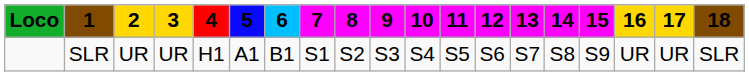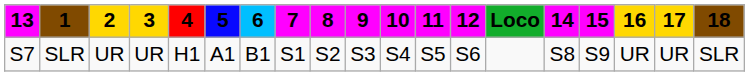columns swapped: (34, 20) <-> (527, 20)
